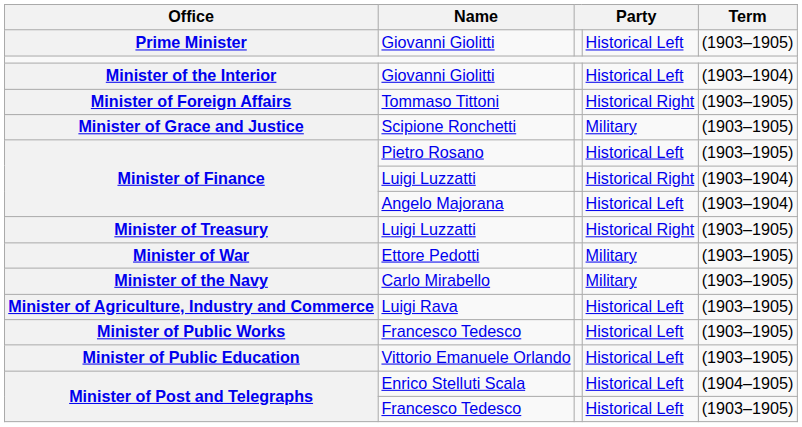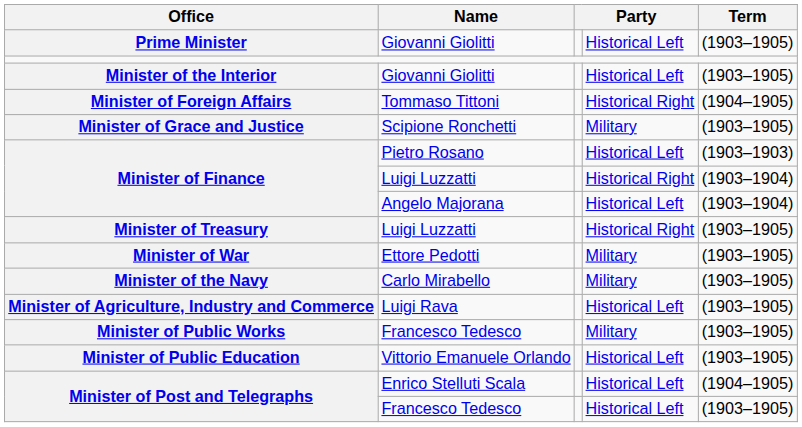(748, 76) (1903–1904) -> (748, 76) (1903–1905)
(748, 101) (1903–1905) -> (748, 101) (1904–1905)
(748, 152) (1903–1905) -> (748, 152) (1903–1903)
(635, 332) Historical Left -> (611, 332) Military
